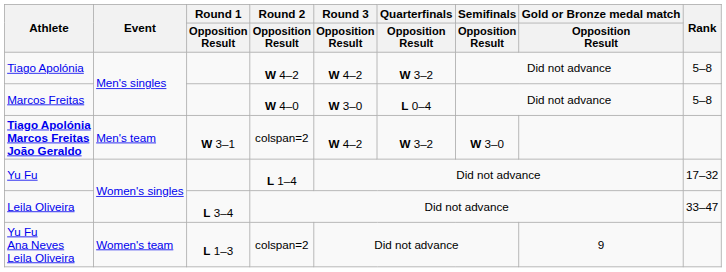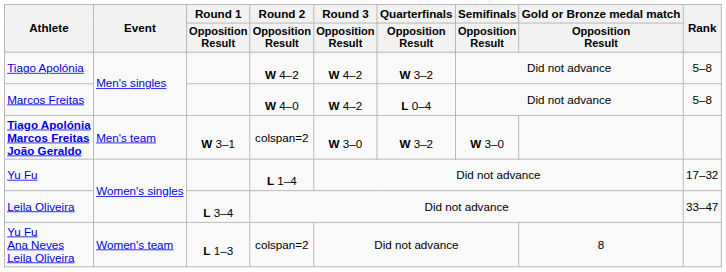(345, 106) W 3–0 -> (345, 106) W 4–2
(345, 144) W 4–2 -> (345, 144) W 3–0
(601, 245) 9 -> (601, 245) 8
